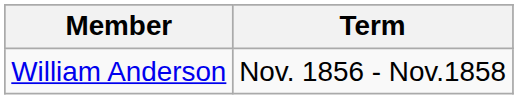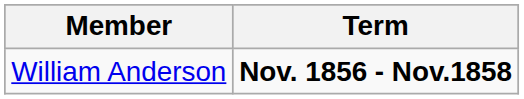(373, 70) normal -> (376, 70) bold
